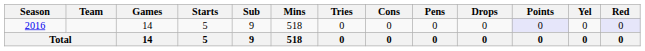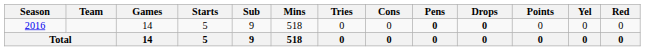(435, 25) normal -> (435, 25) bold
(485, 25) normal -> (485, 25) bold
(540, 25) lavender background -> (540, 25) no background
(621, 25) lavender background -> (621, 25) no background
